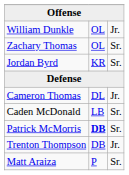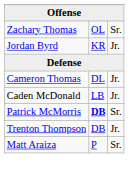- row: (40, 29)
(116, 62) Sr. -> (115, 46) Jr.
(116, 112) Sr. -> (115, 95) Jr.
